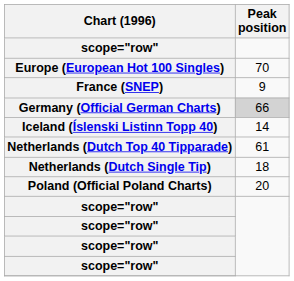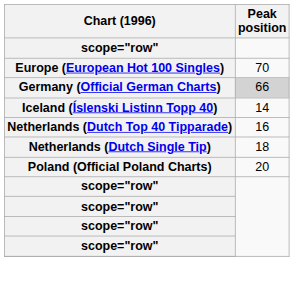- row: (120, 87)
(262, 147) 61 -> (262, 127) 16
